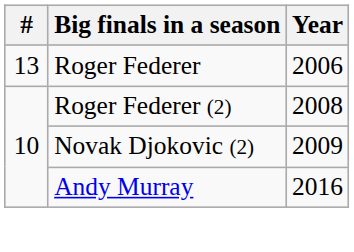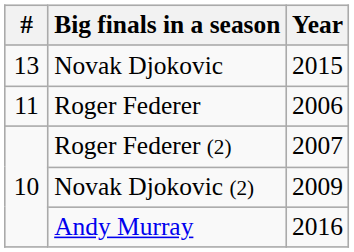+ row: (139, 65)
(27, 65) 13 -> (27, 105) 11
(318, 105) 2008 -> (318, 146) 2007
